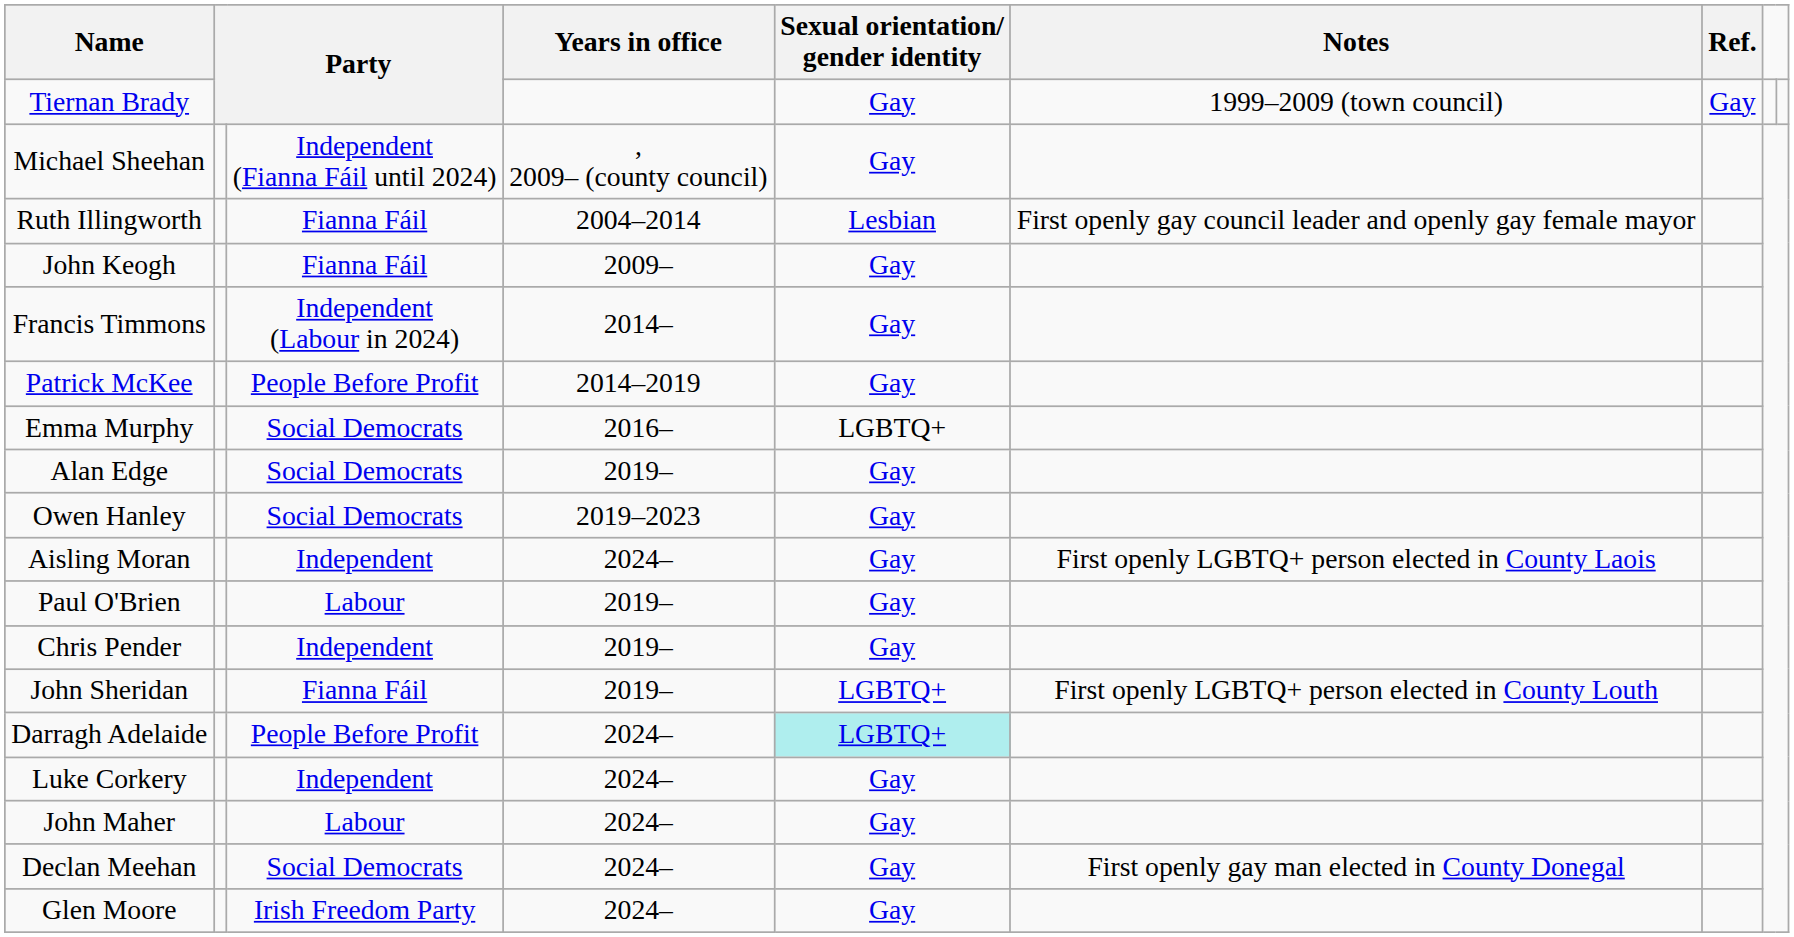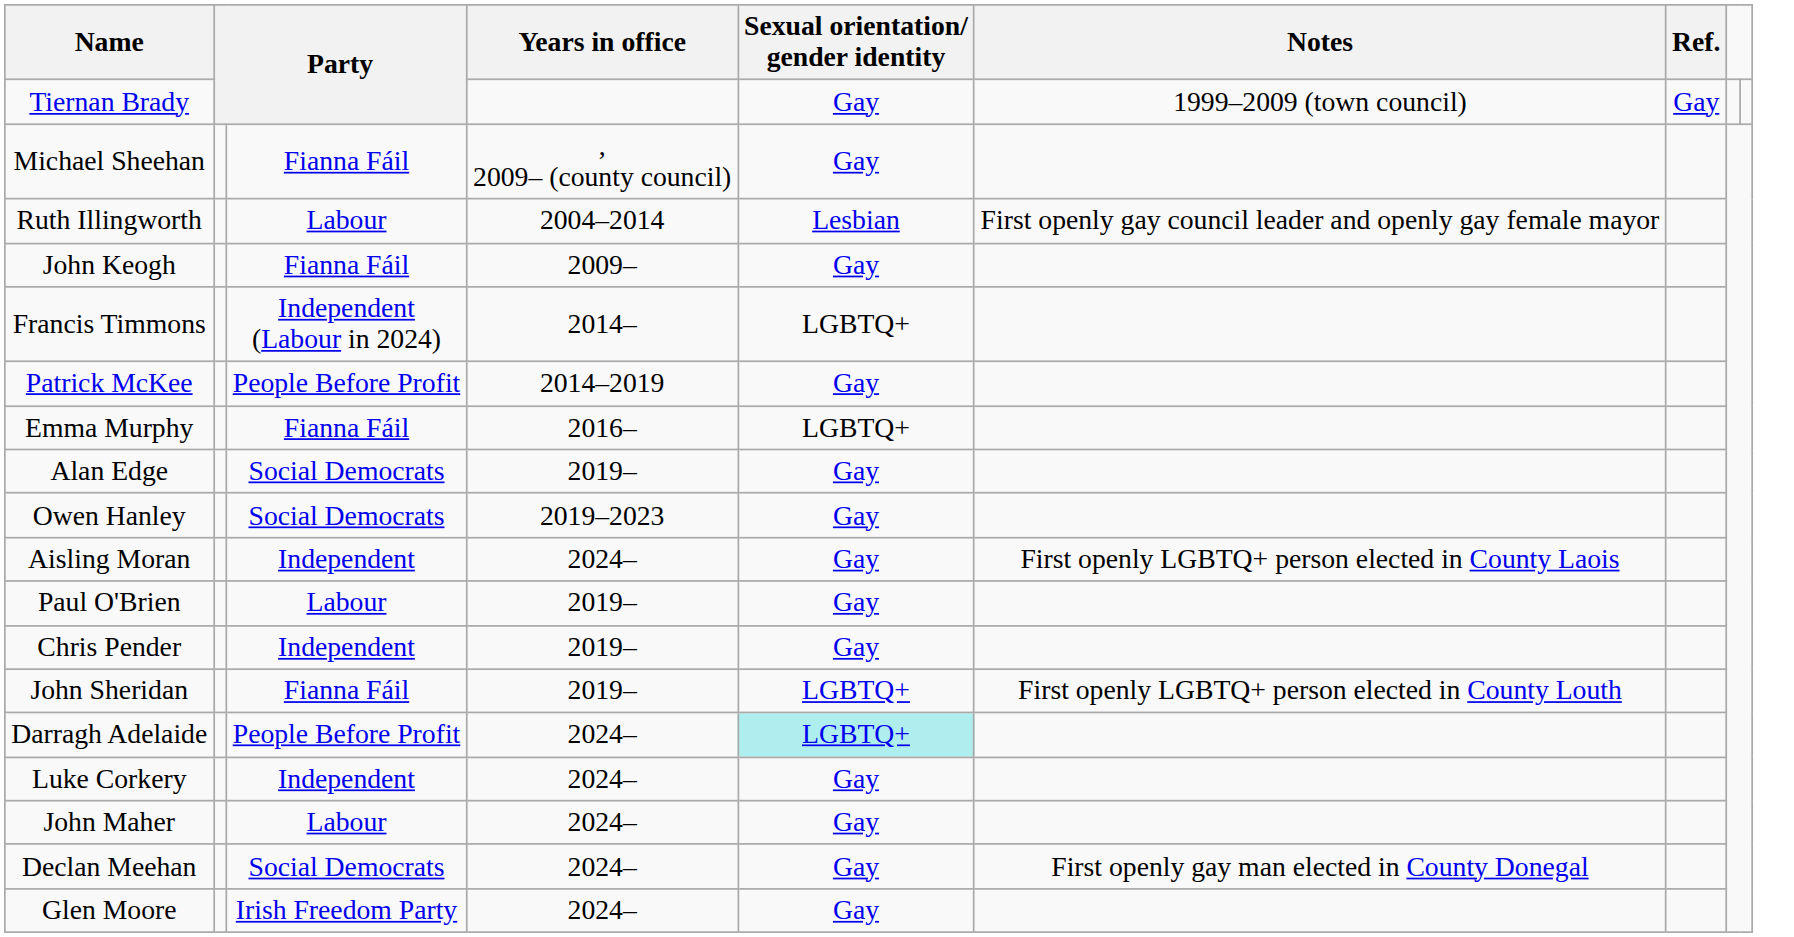(365, 160) Independent (Fianna Fáil until 2024) -> (347, 160) Fianna Fáil
(365, 220) Fianna Fáil -> (346, 220) Labour
(892, 323) Gay -> (856, 323) LGBTQ+
(365, 427) Social Democrats -> (347, 427) Fianna Fáil
